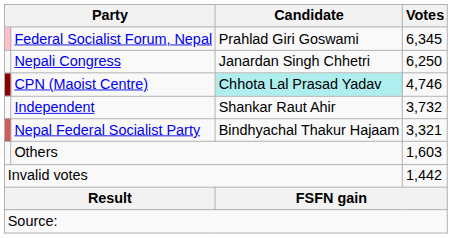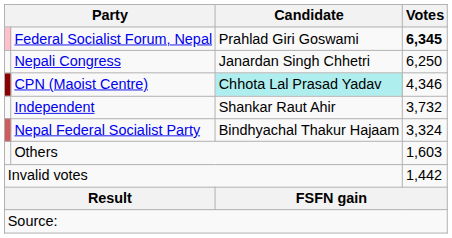(424, 38) normal -> (424, 38) bold
(424, 84) 4,746 -> (424, 84) 4,346
(424, 130) 3,321 -> (424, 130) 3,324
